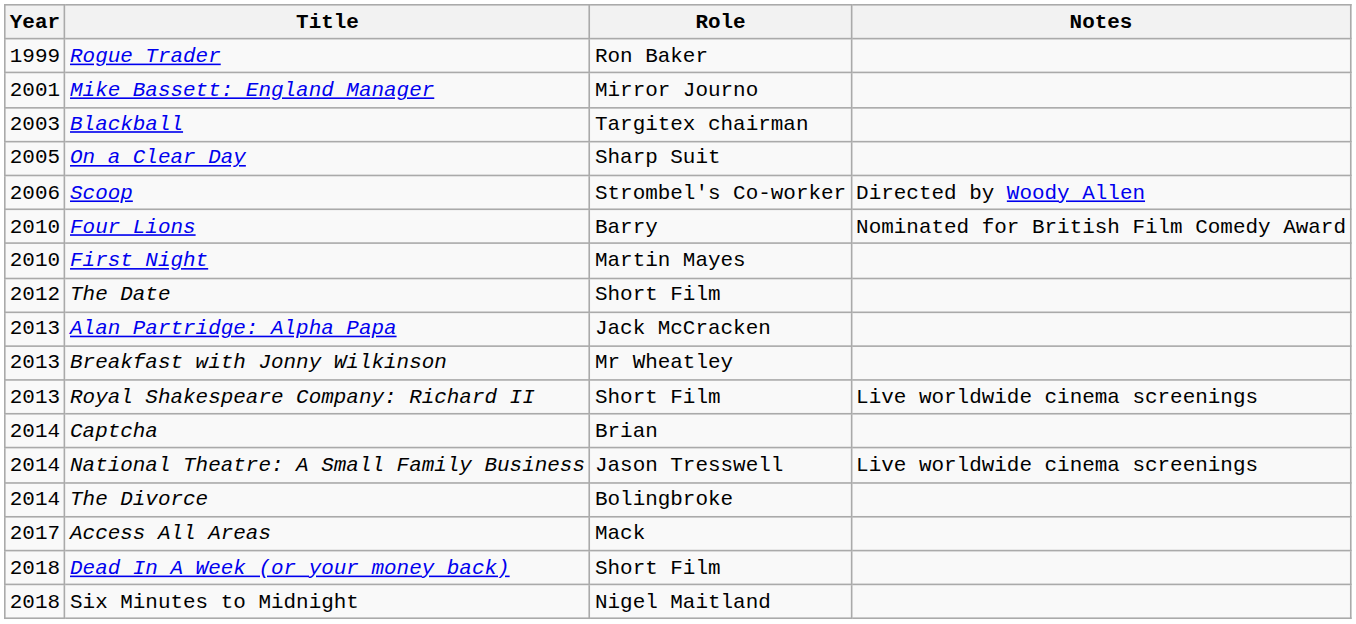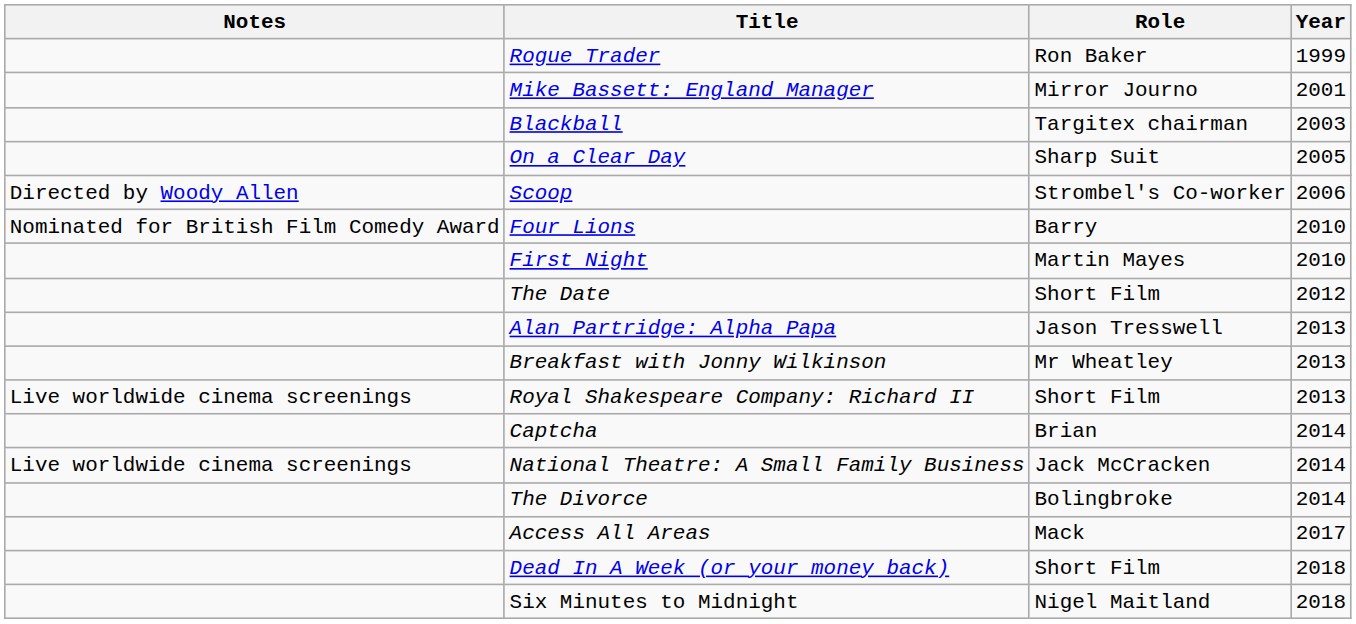columns swapped: (35, 22) <-> (1101, 22)
(683, 329) Jack McCracken -> (1129, 329) Jason Tresswell
(689, 465) Jason Tresswell -> (1122, 465) Jack McCracken
